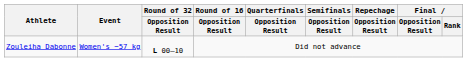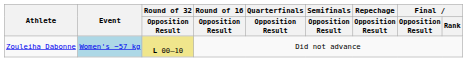(110, 46) no background -> (110, 46) lightblue background
(168, 50) no background -> (168, 50) khaki background
